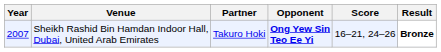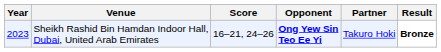columns swapped: (239, 13) <-> (365, 13)
(18, 34) 2007 -> (18, 34) 2023
